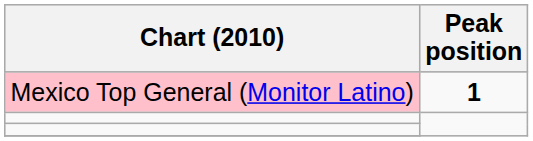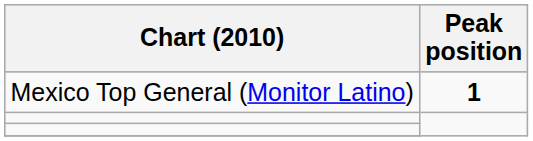(212, 91) pink background -> (212, 91) no background
